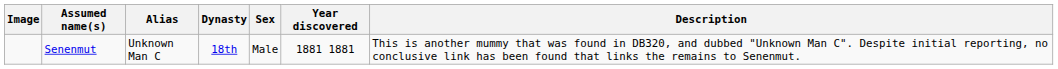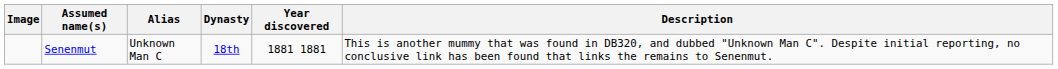- column: (265, 19)
